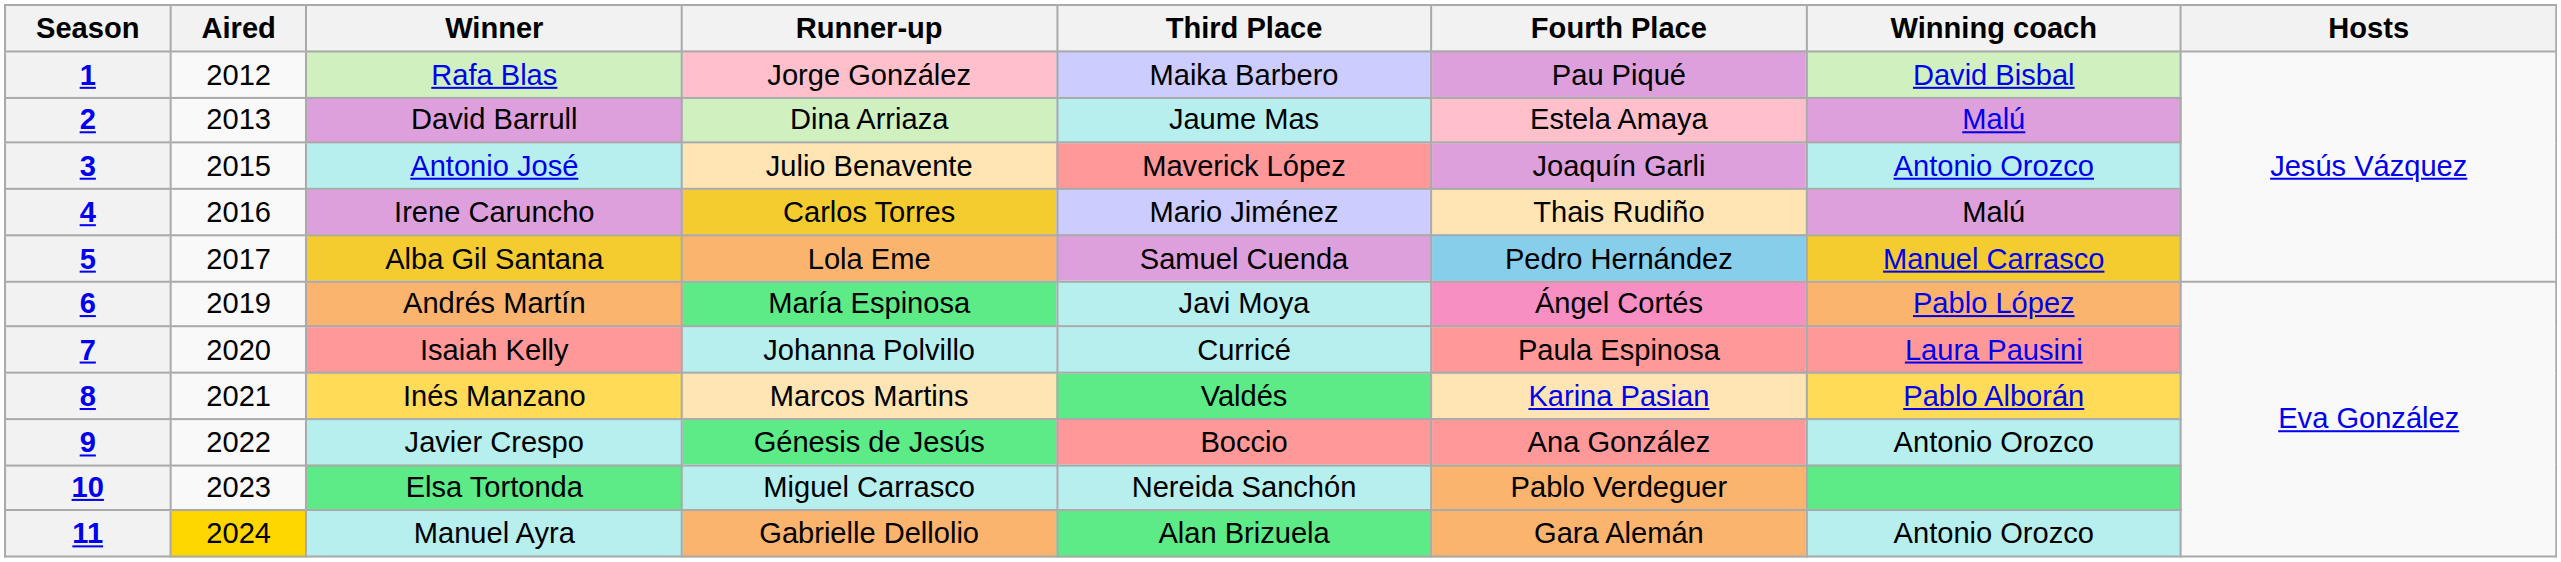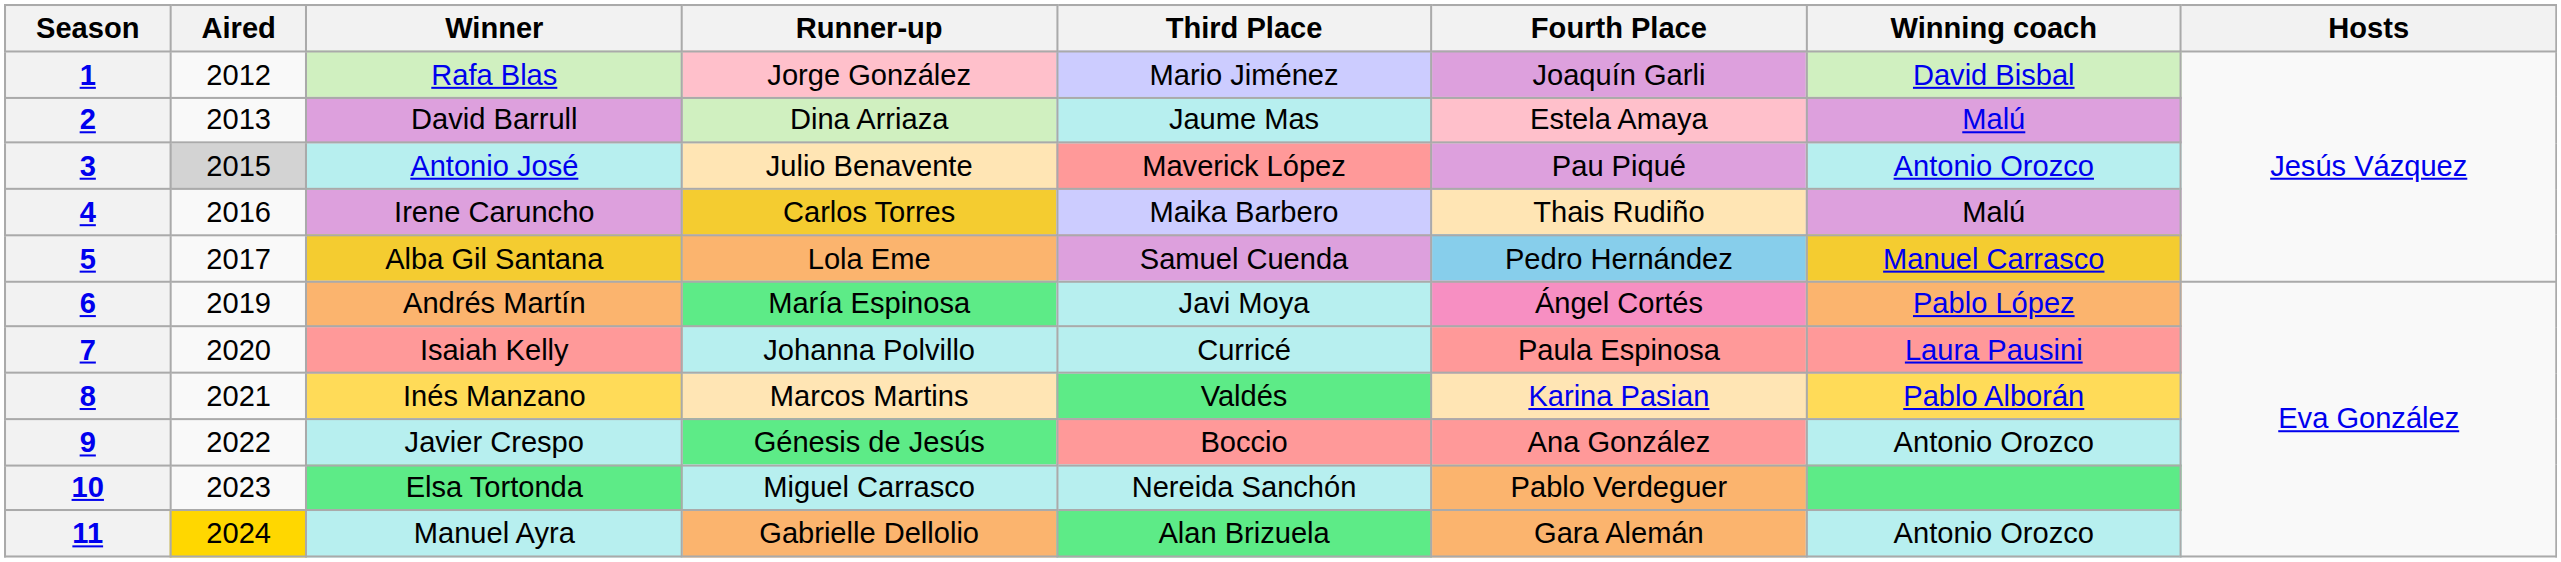(1244, 74) Maika Barbero -> (1244, 74) Mario Jiménez
(1619, 74) Pau Piqué -> (1619, 74) Joaquín Garli
(239, 166) no background -> (239, 166) lightgrey background
(1619, 166) Joaquín Garli -> (1619, 166) Pau Piqué
(1244, 212) Mario Jiménez -> (1244, 212) Maika Barbero
